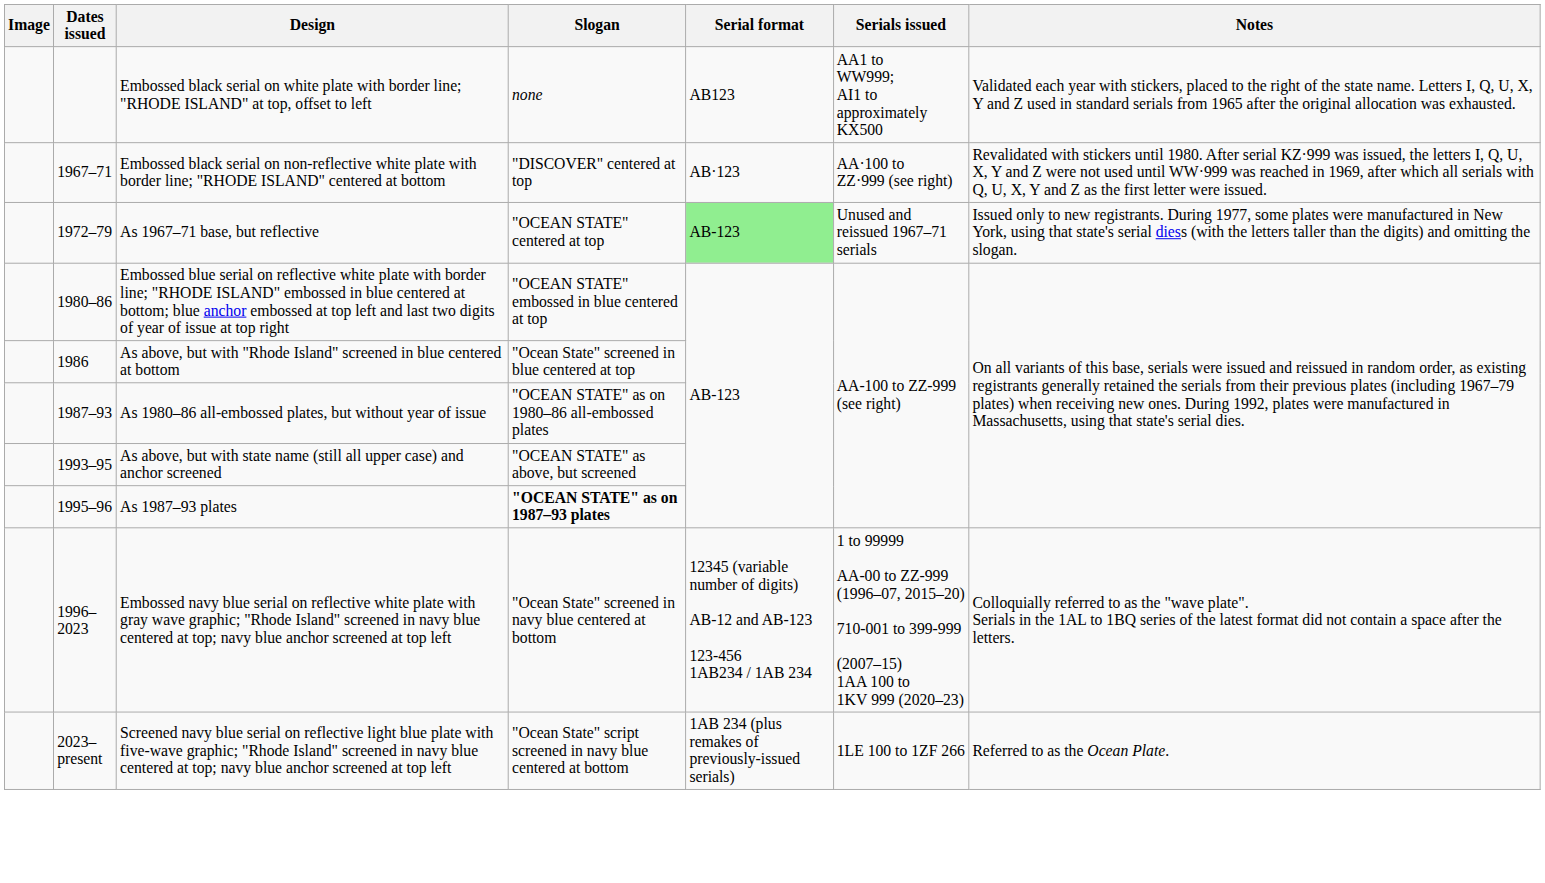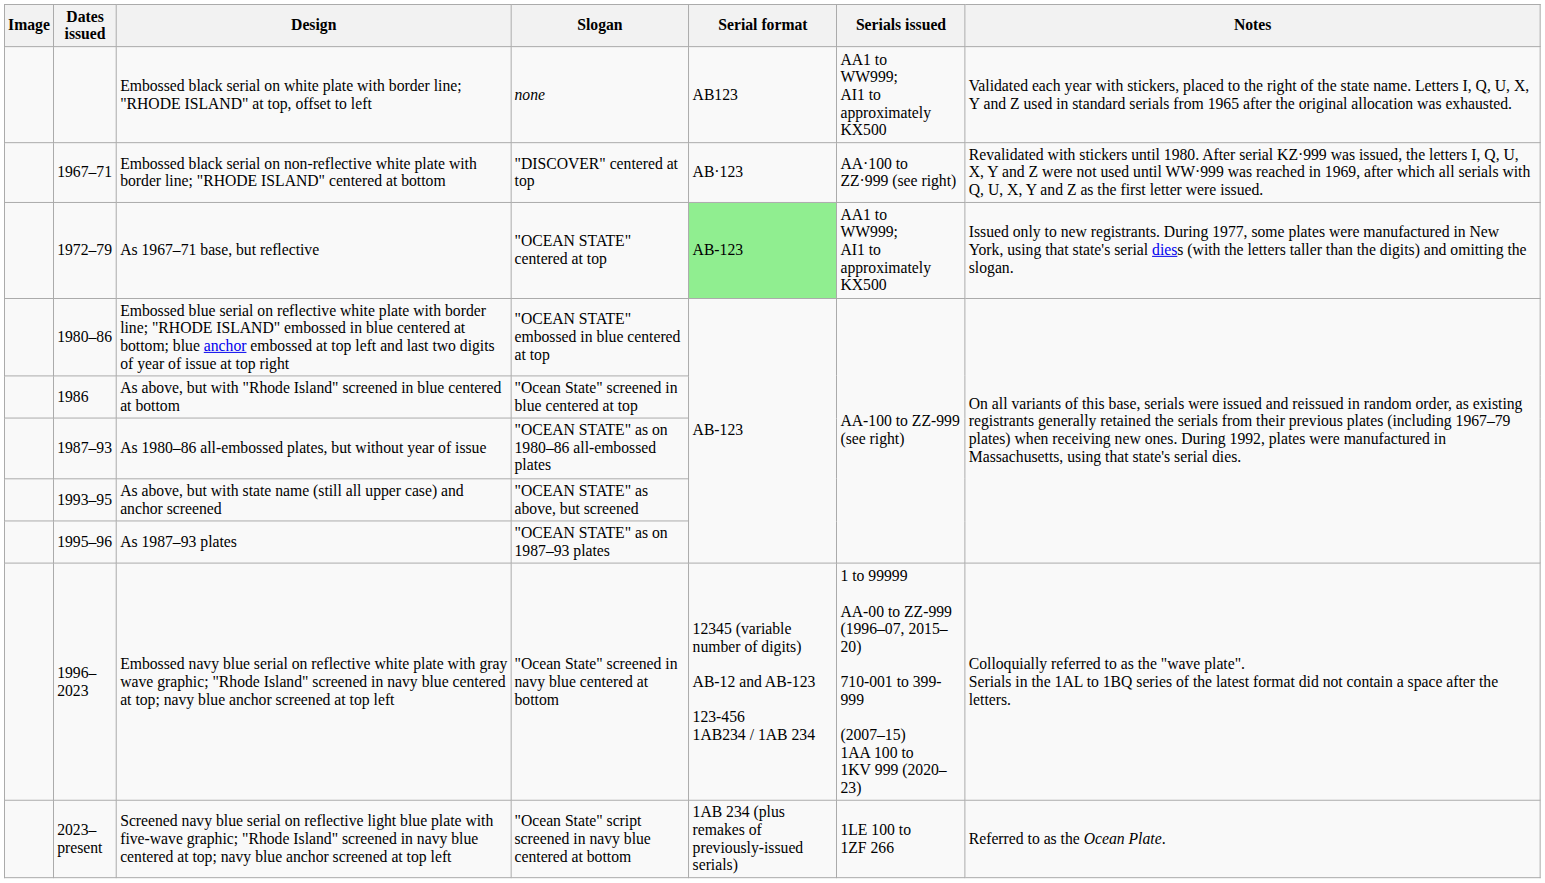(892, 232) Unused and reissued 1967–71 serials -> (886, 250) AA1 to WW999; AI1 to approximately KX500
(595, 506) bold -> (591, 542) normal
